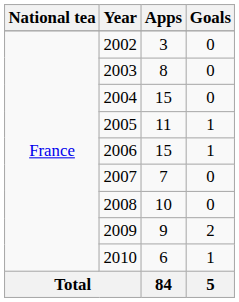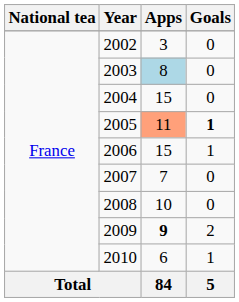(163, 71) no background -> (163, 71) lightblue background
(163, 124) no background -> (163, 124) lightsalmon background
(210, 124) normal -> (210, 124) bold
(163, 230) normal -> (163, 230) bold
